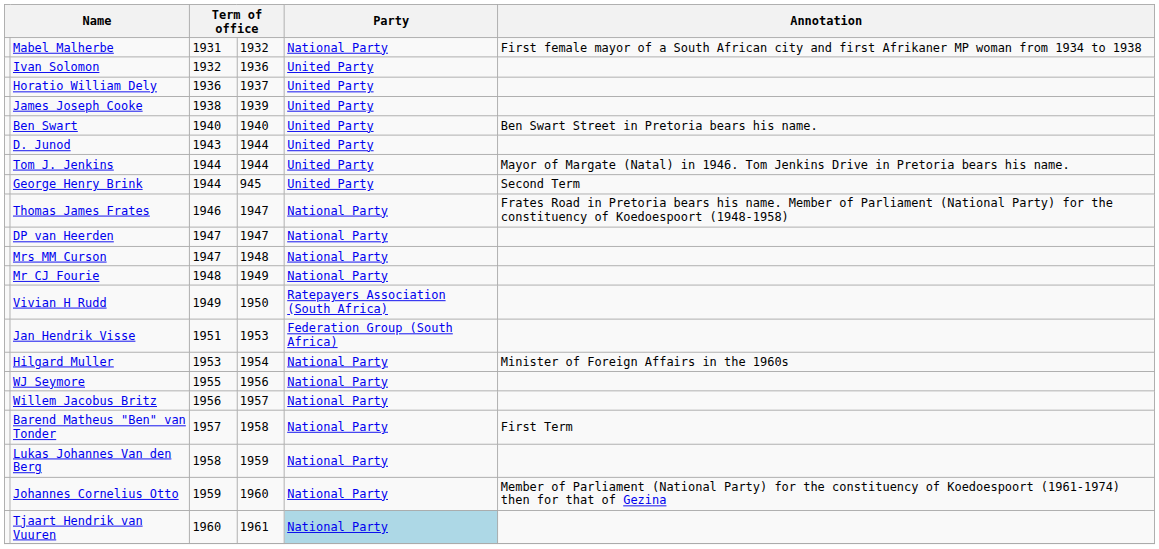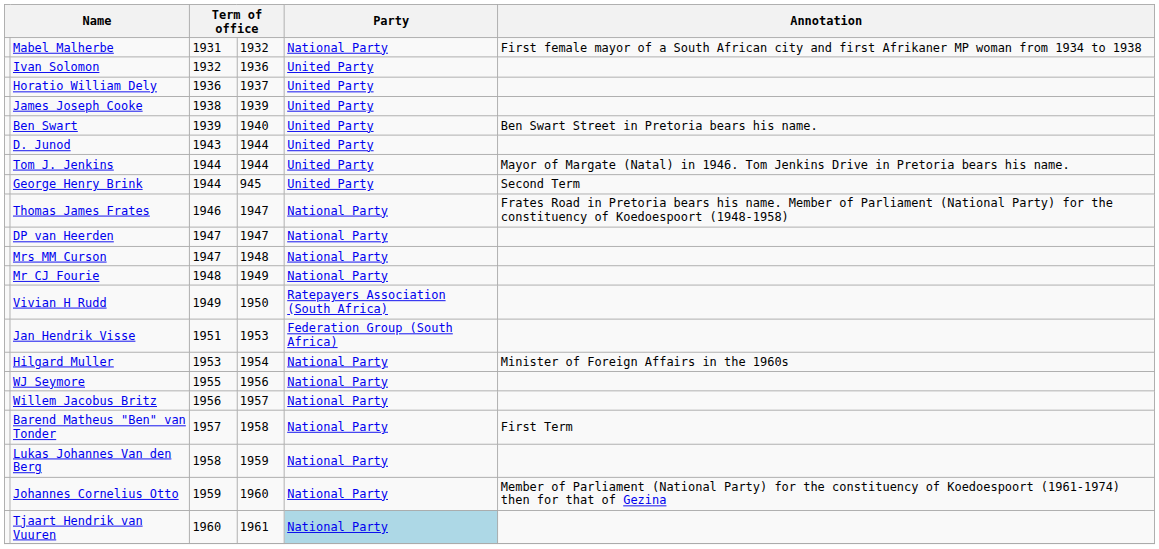(207, 125) 1940 -> (207, 125) 1939
